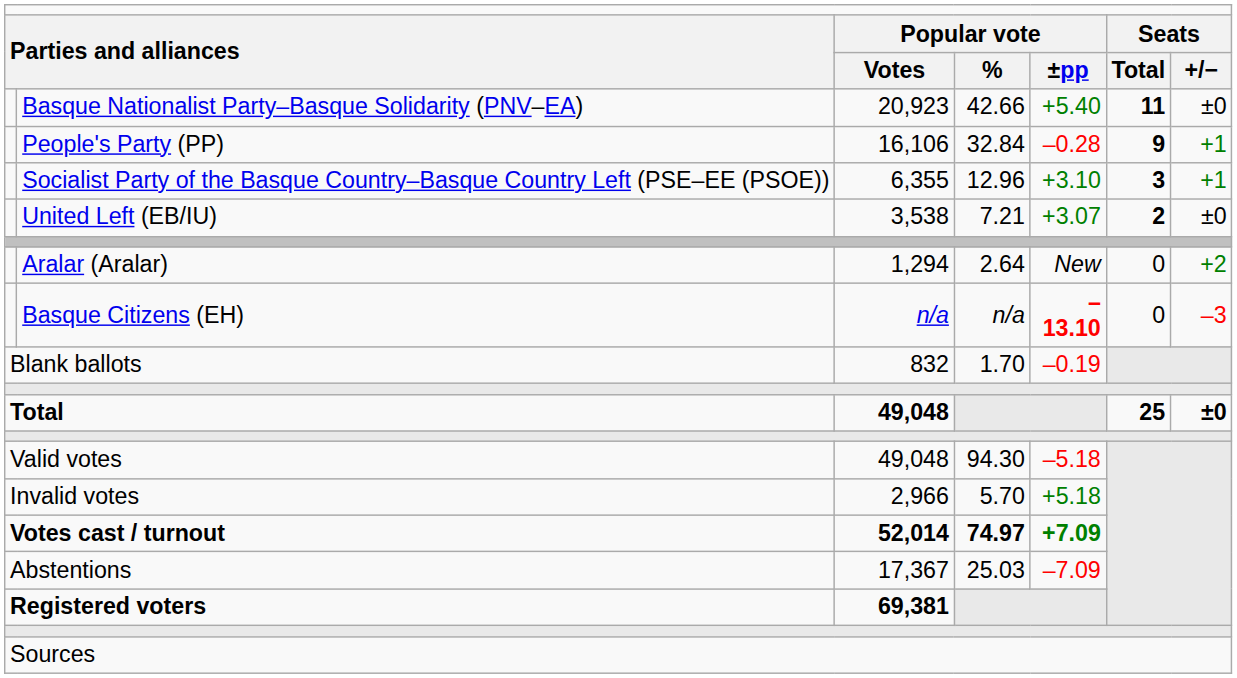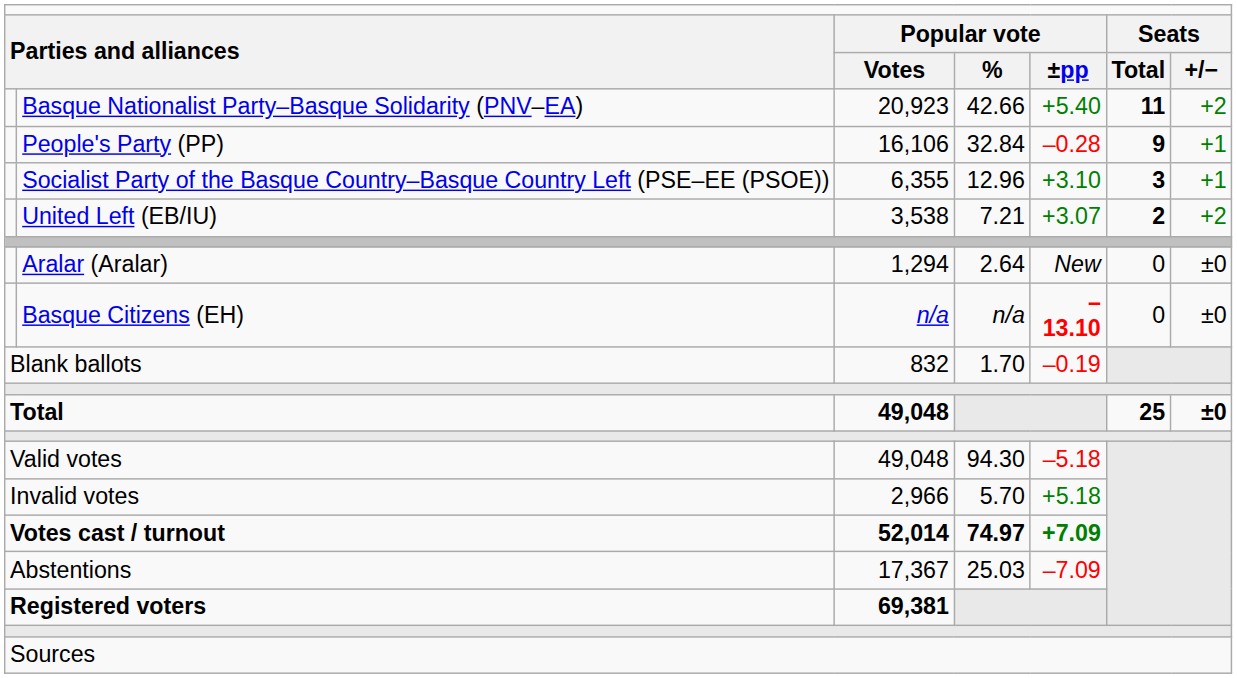(1214, 107) ±0 -> (1213, 107) +2
(1214, 217) ±0 -> (1213, 217) +2
(1213, 265) +2 -> (1214, 265) ±0
(1214, 314) –3 -> (1214, 314) ±0
